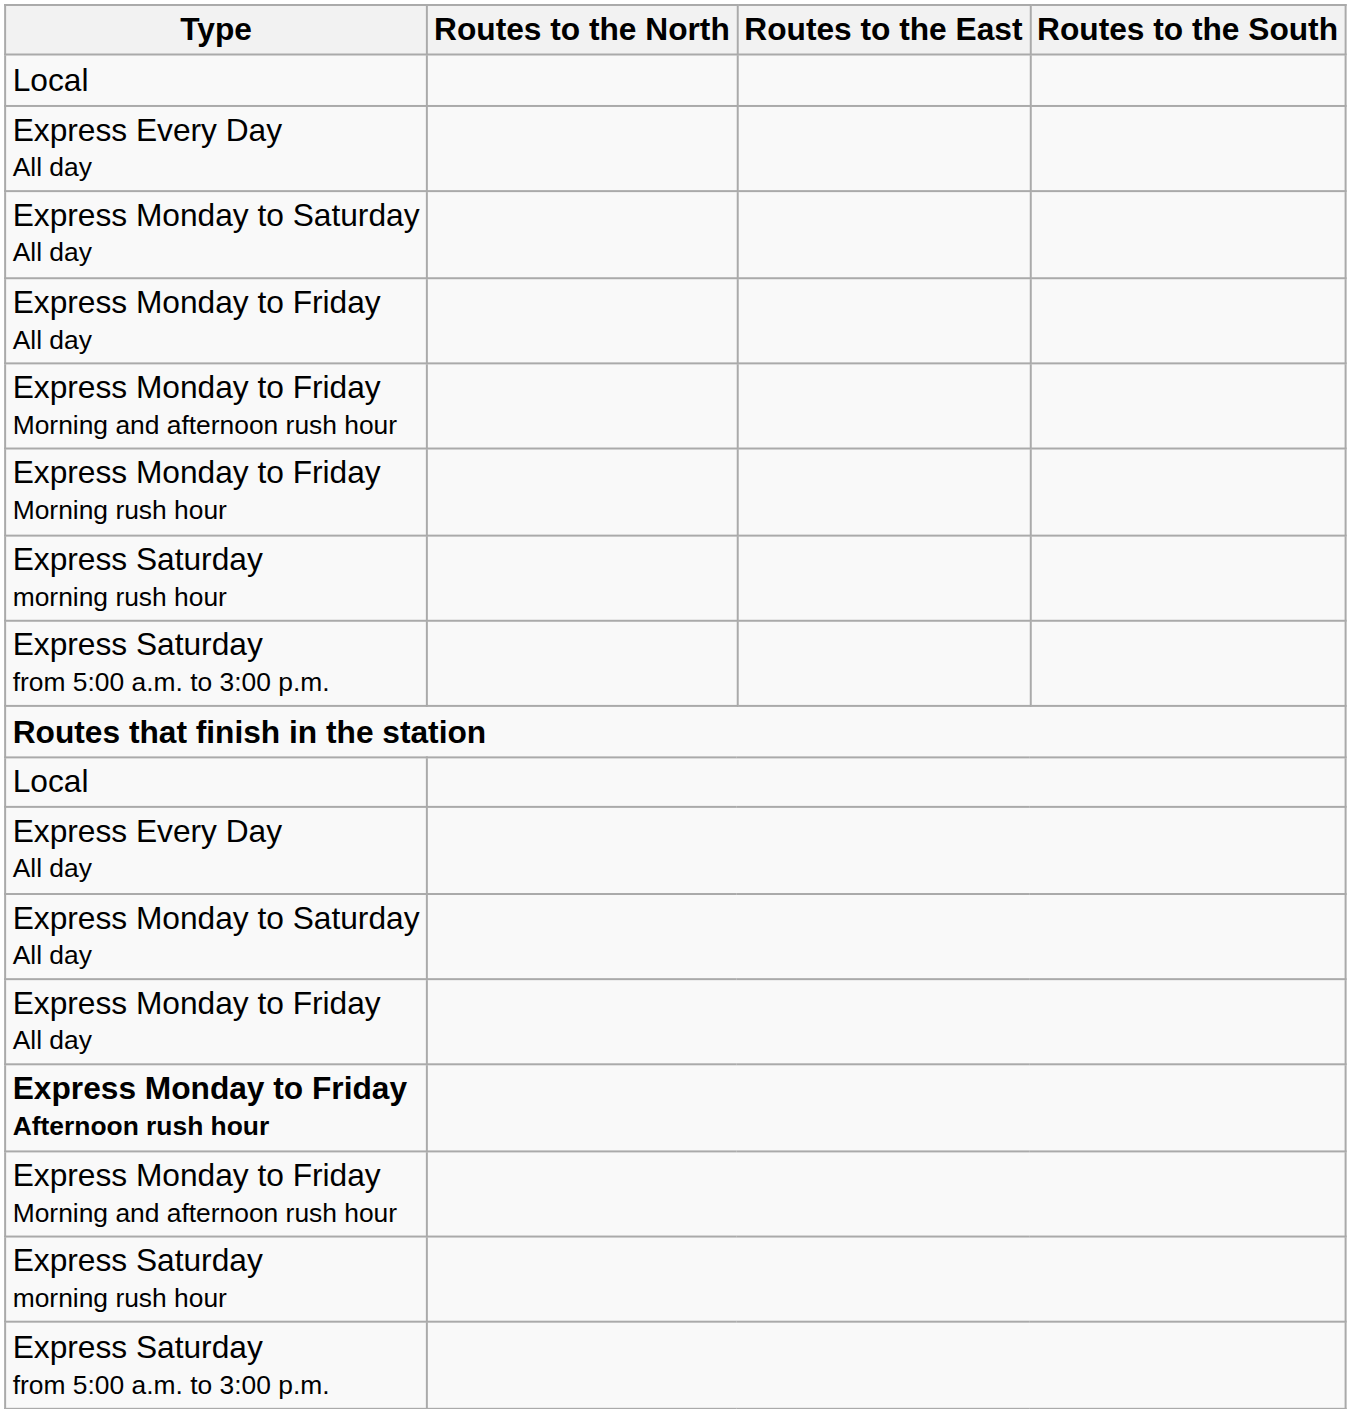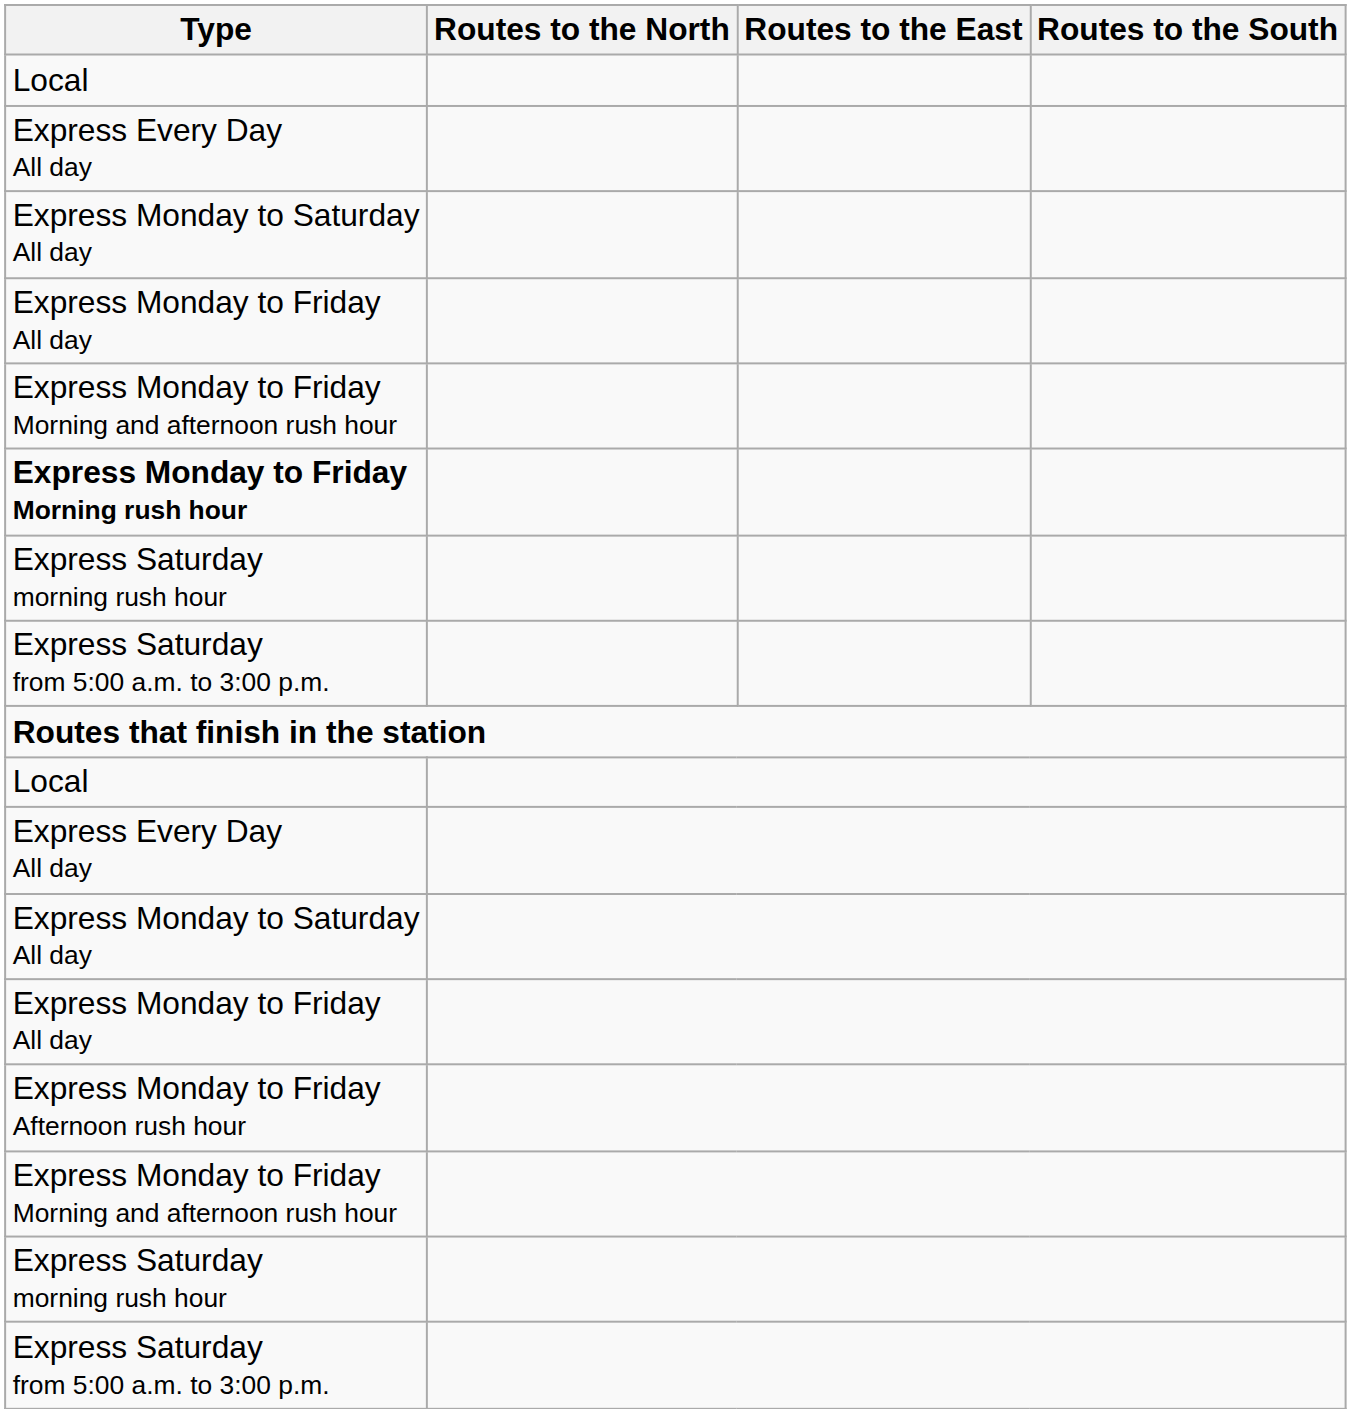(197, 491) normal -> (210, 491) bold
(210, 1107) bold -> (197, 1107) normal
